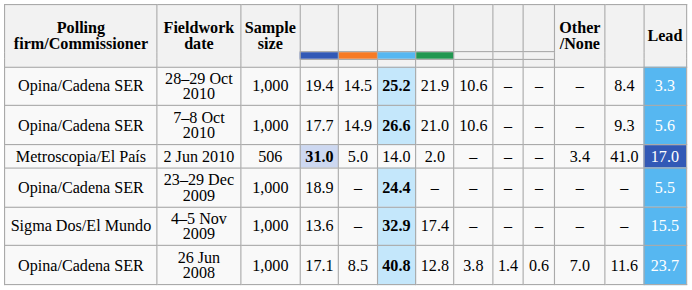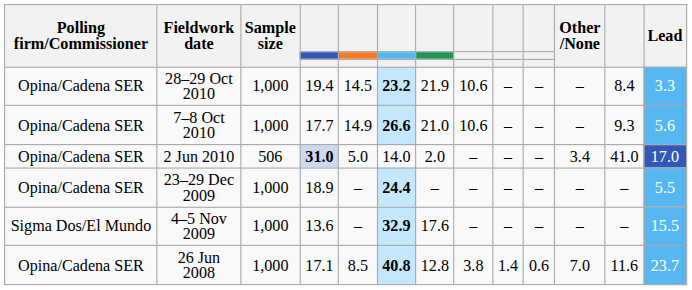(396, 87) 25.2 -> (396, 87) 23.2
(81, 157) Metroscopia/El País -> (81, 157) Opina/Cadena SER
(435, 227) 17.4 -> (435, 227) 17.6
